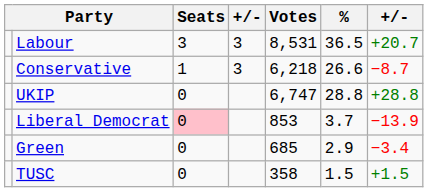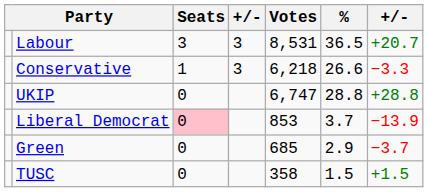(390, 70) −8.7 -> (390, 70) −3.3
(390, 148) −3.4 -> (390, 148) −3.7
